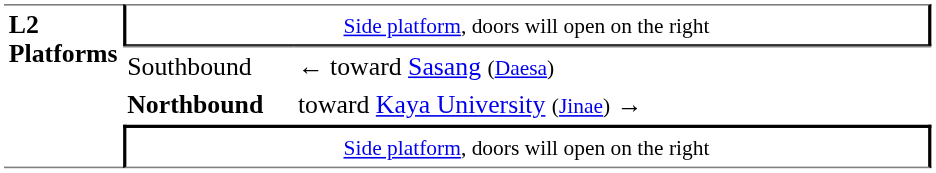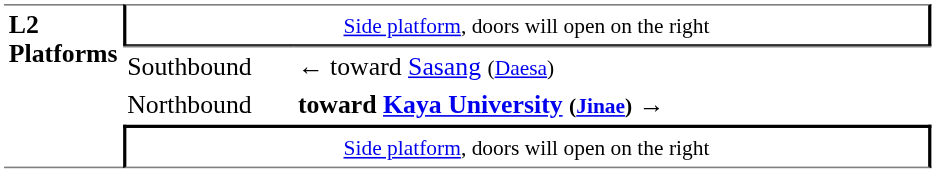(195, 105) bold -> (189, 105) normal
(470, 105) normal -> (481, 105) bold
